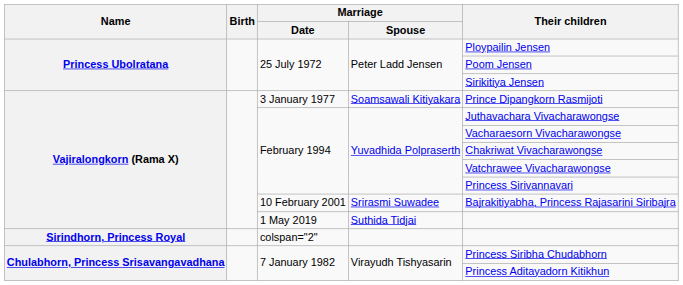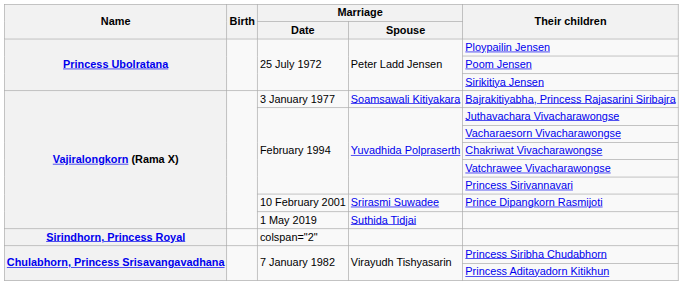(534, 99) Prince Dipangkorn Rasmijoti -> (571, 99) Bajrakitiyabha, Princess Rajasarini Siribajra
(571, 202) Bajrakitiyabha, Princess Rajasarini Siribajra -> (534, 202) Prince Dipangkorn Rasmijoti
